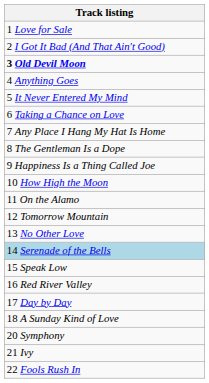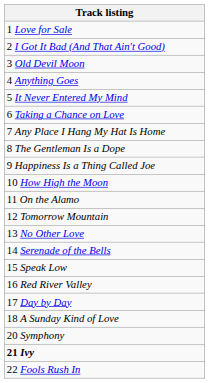(46, 64) bold -> (46, 64) normal
(59, 251) lightblue background -> (59, 251) no background
(20, 353) normal -> (20, 353) bold
